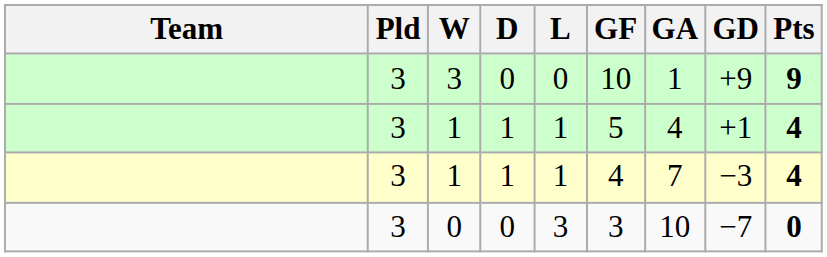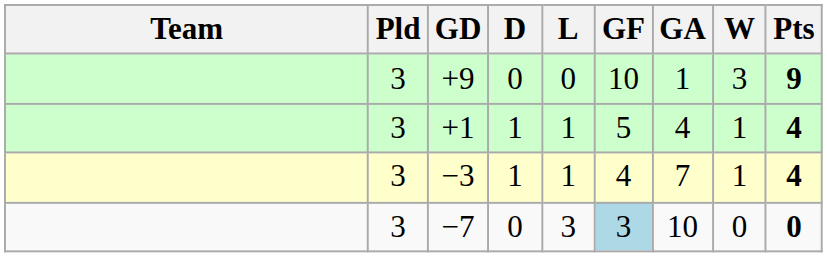columns swapped: (454, 29) <-> (736, 29)
(616, 226) no background -> (623, 226) lightblue background
